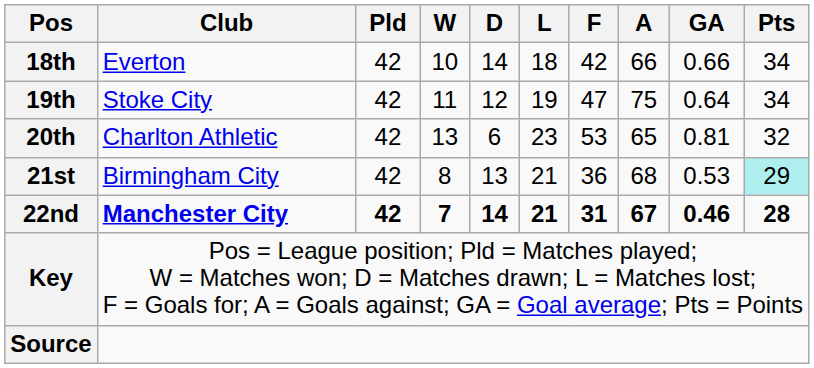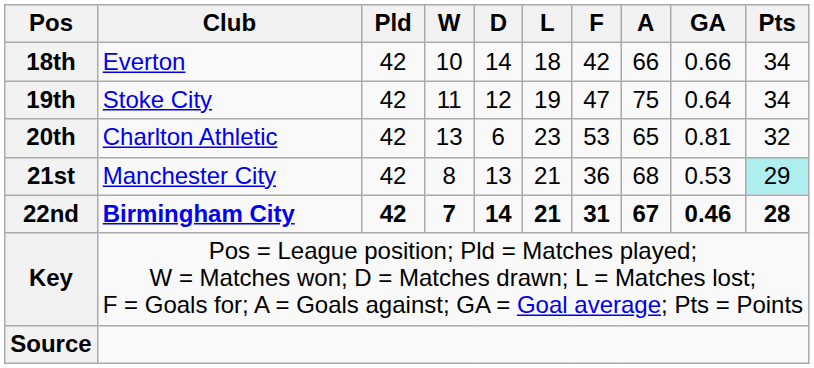(191, 175) Birmingham City -> (189, 175) Manchester City
(195, 213) Manchester City -> (199, 213) Birmingham City
